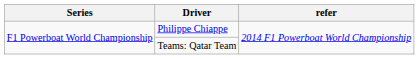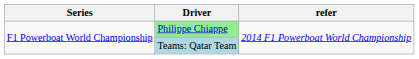(193, 29) no background -> (193, 29) lightgreen background
(197, 45) no background -> (197, 45) lightblue background
